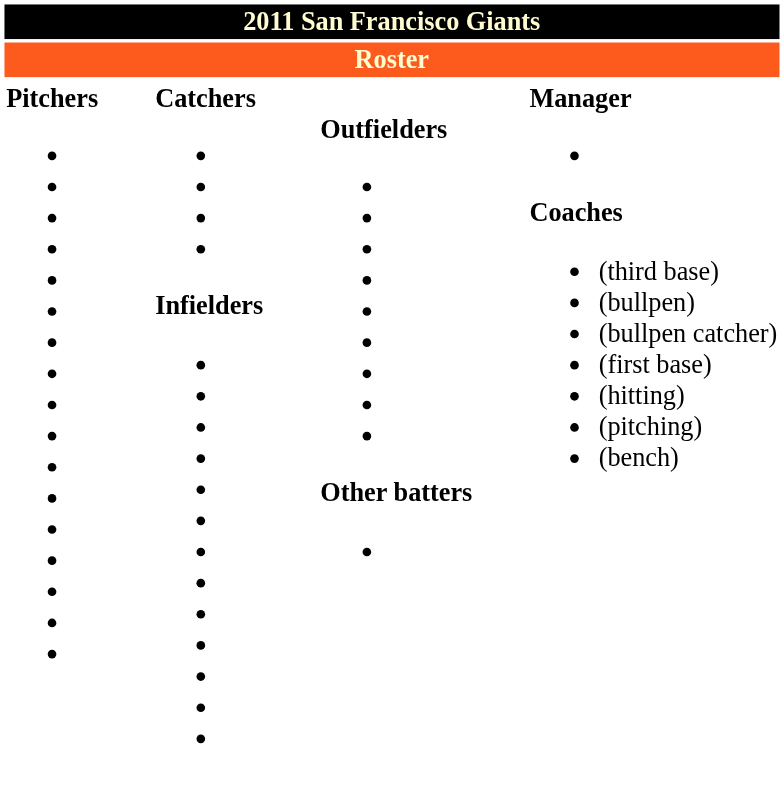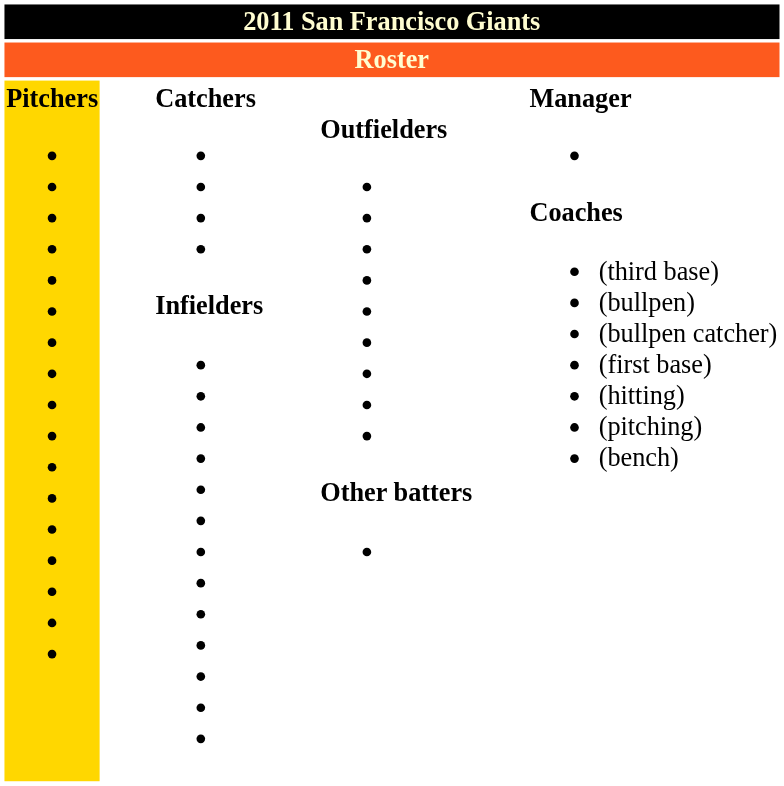(52, 376) no background -> (52, 376) gold background
